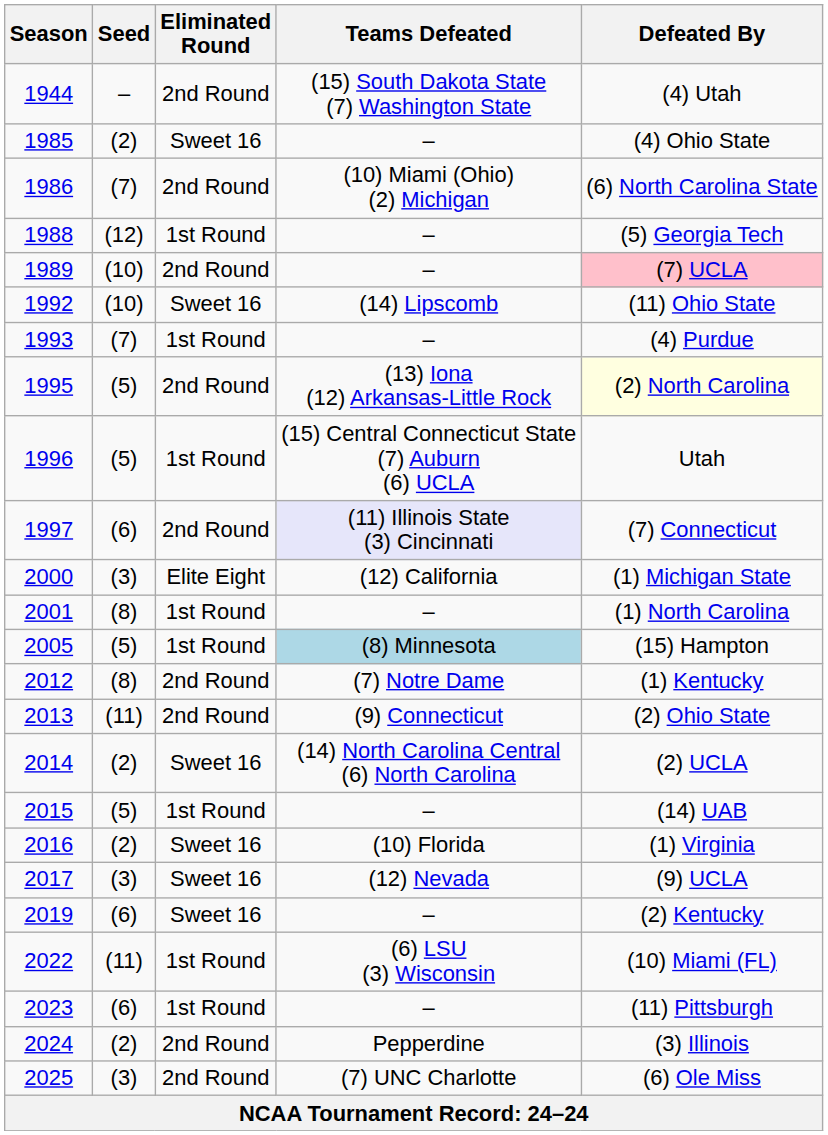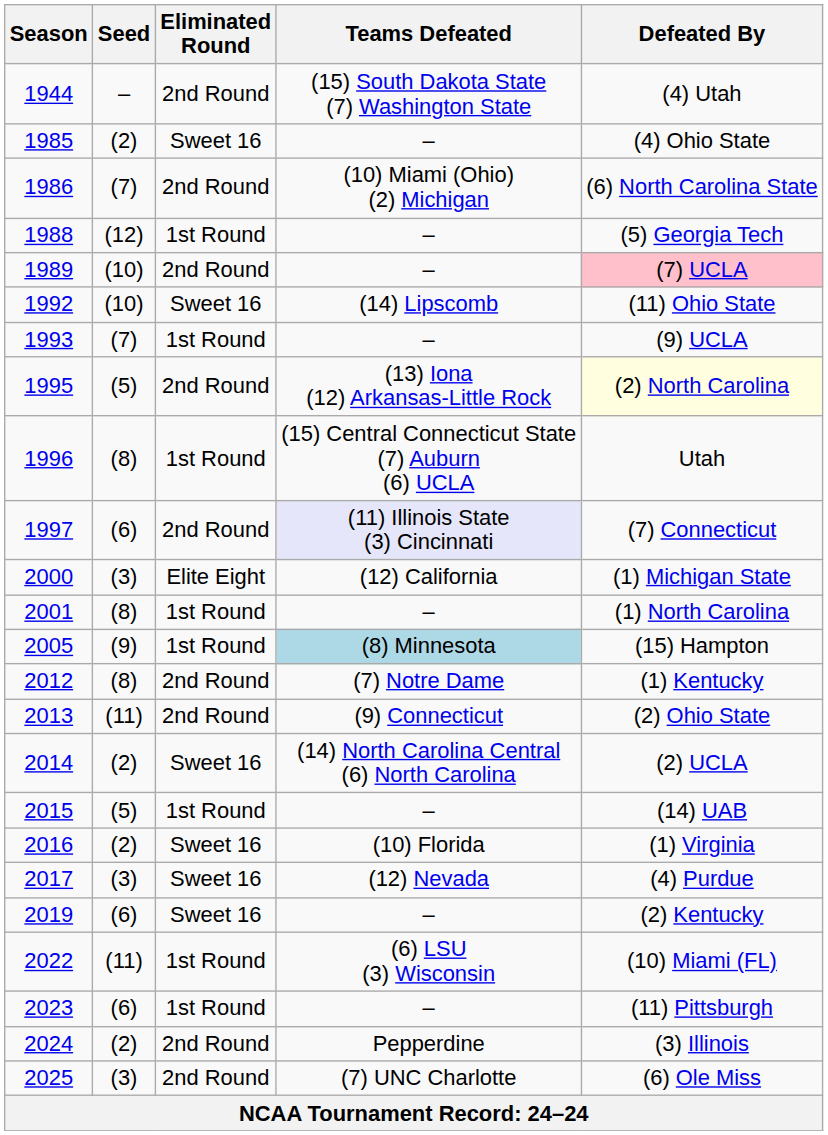(702, 339) (4) Purdue -> (702, 339) (9) UCLA
(124, 458) (5) -> (124, 458) (8)
(124, 646) (5) -> (124, 646) (9)
(702, 879) (9) UCLA -> (702, 879) (4) Purdue
